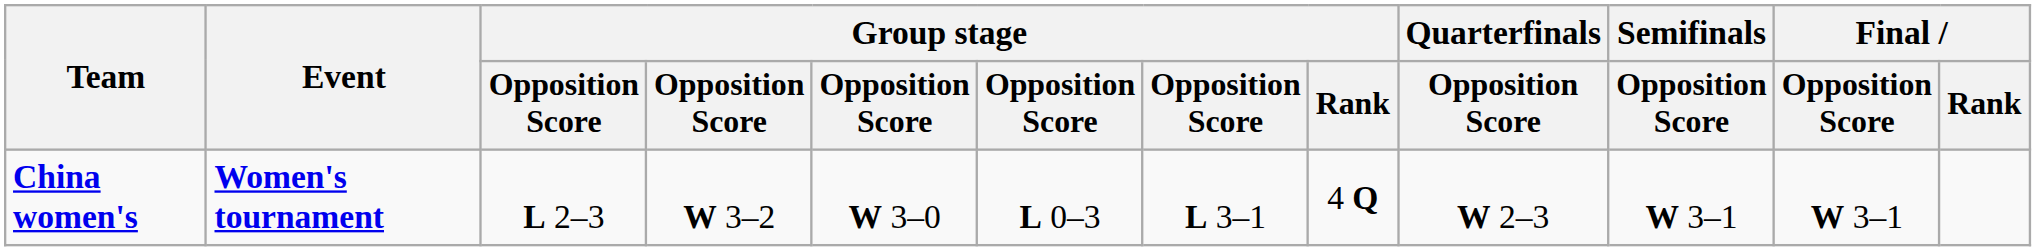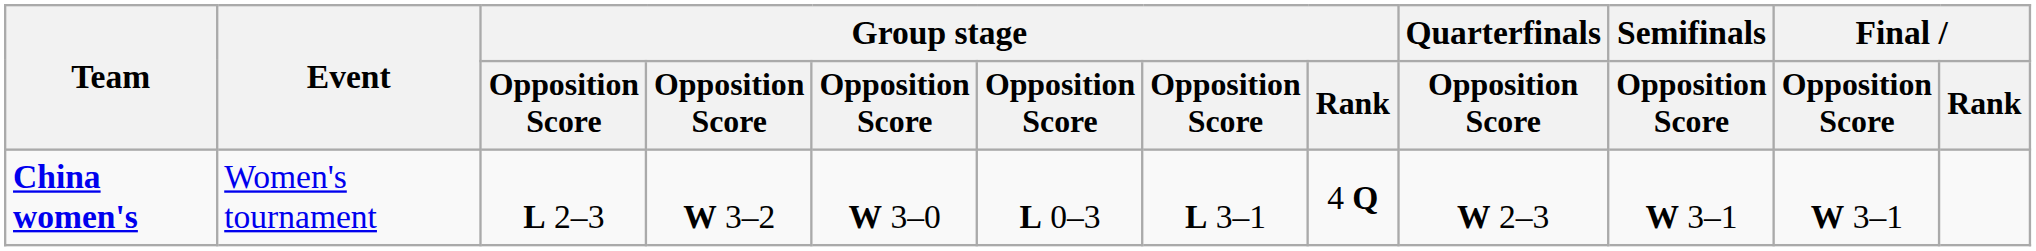(299, 197) bold -> (301, 197) normal
